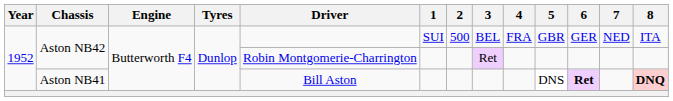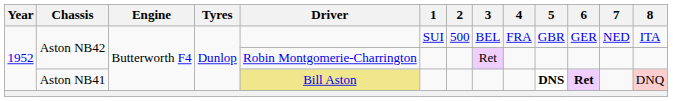(330, 80) no background -> (330, 80) khaki background
(551, 80) normal -> (551, 80) bold
(650, 80) bold -> (650, 80) normal
